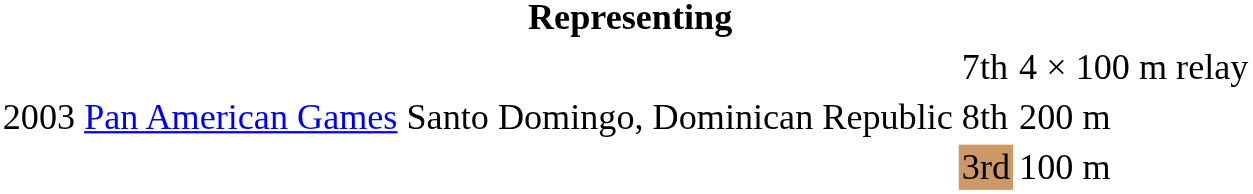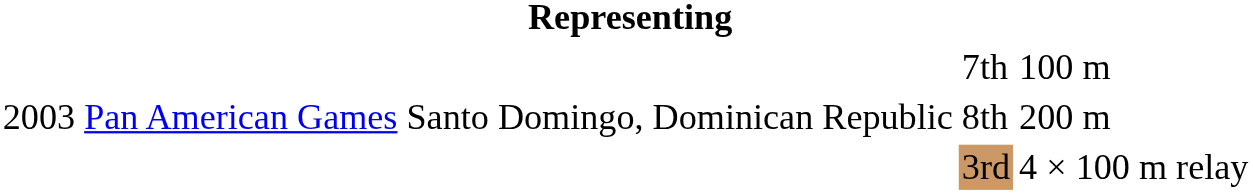(1134, 67) 4 × 100 m relay -> (1065, 67) 100 m
(1065, 166) 100 m -> (1134, 166) 4 × 100 m relay
